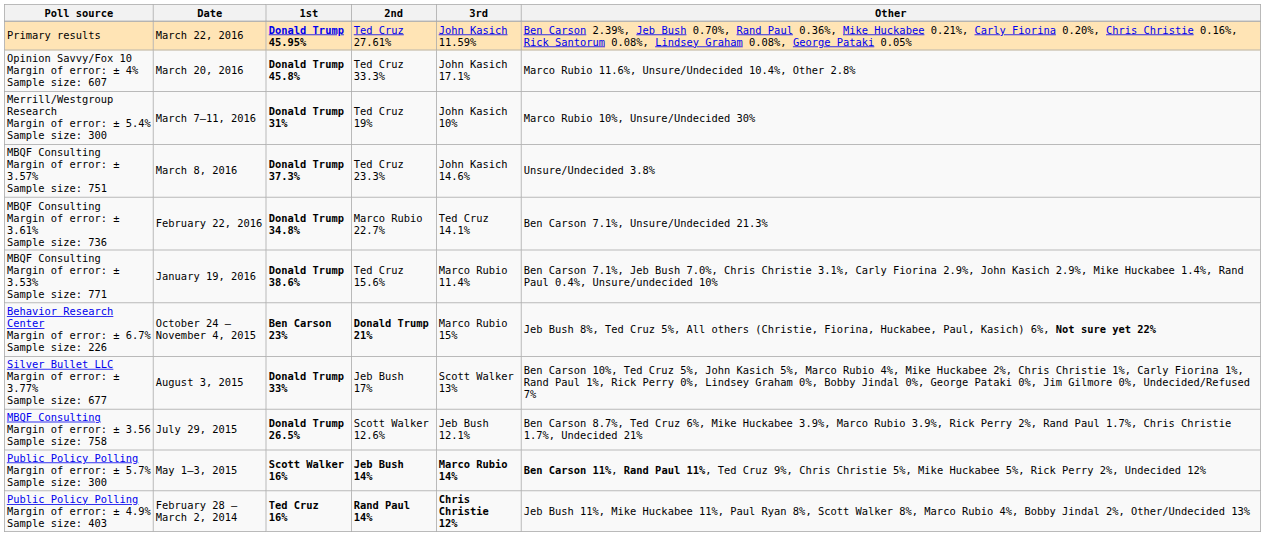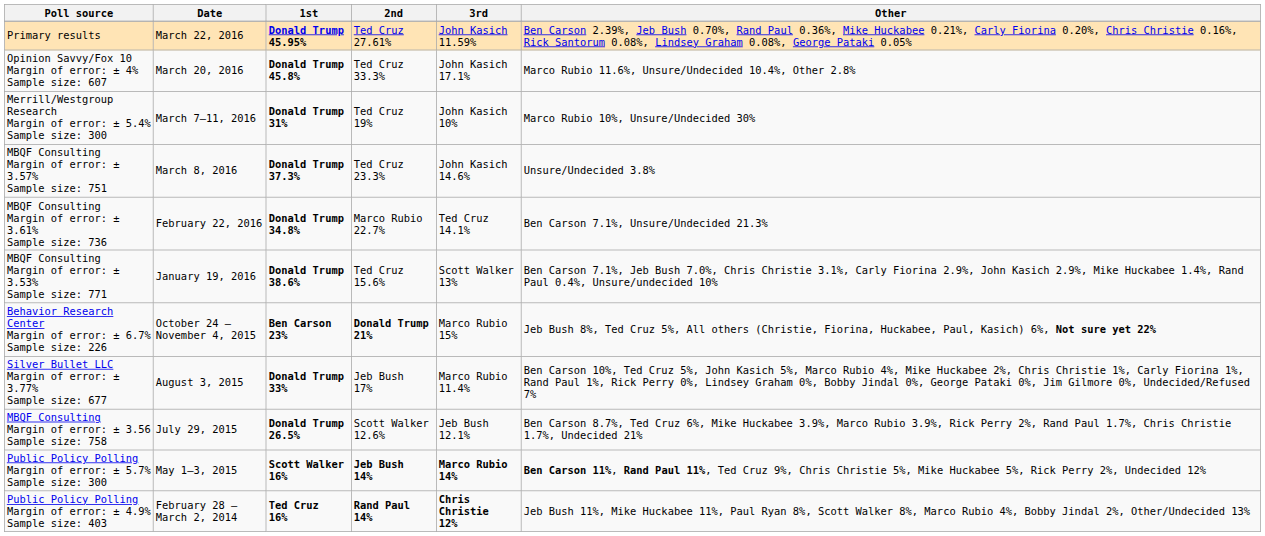(473, 277) Marco Rubio 11.4% -> (476, 277) Scott Walker 13%
(476, 382) Scott Walker 13% -> (473, 382) Marco Rubio 11.4%
